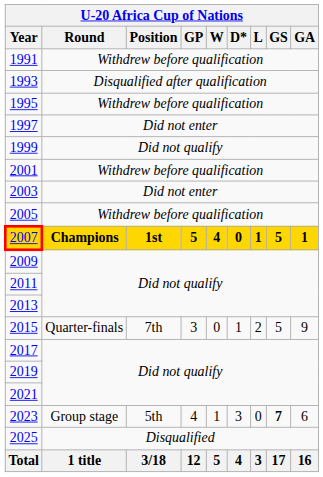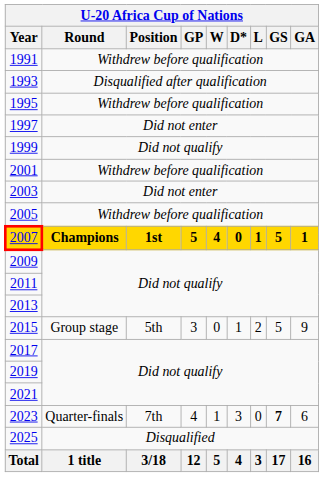(84, 328) Quarter-finals -> (84, 328) Group stage
(154, 328) 7th -> (154, 328) 5th
(84, 416) Group stage -> (84, 416) Quarter-finals
(154, 416) 5th -> (154, 416) 7th
